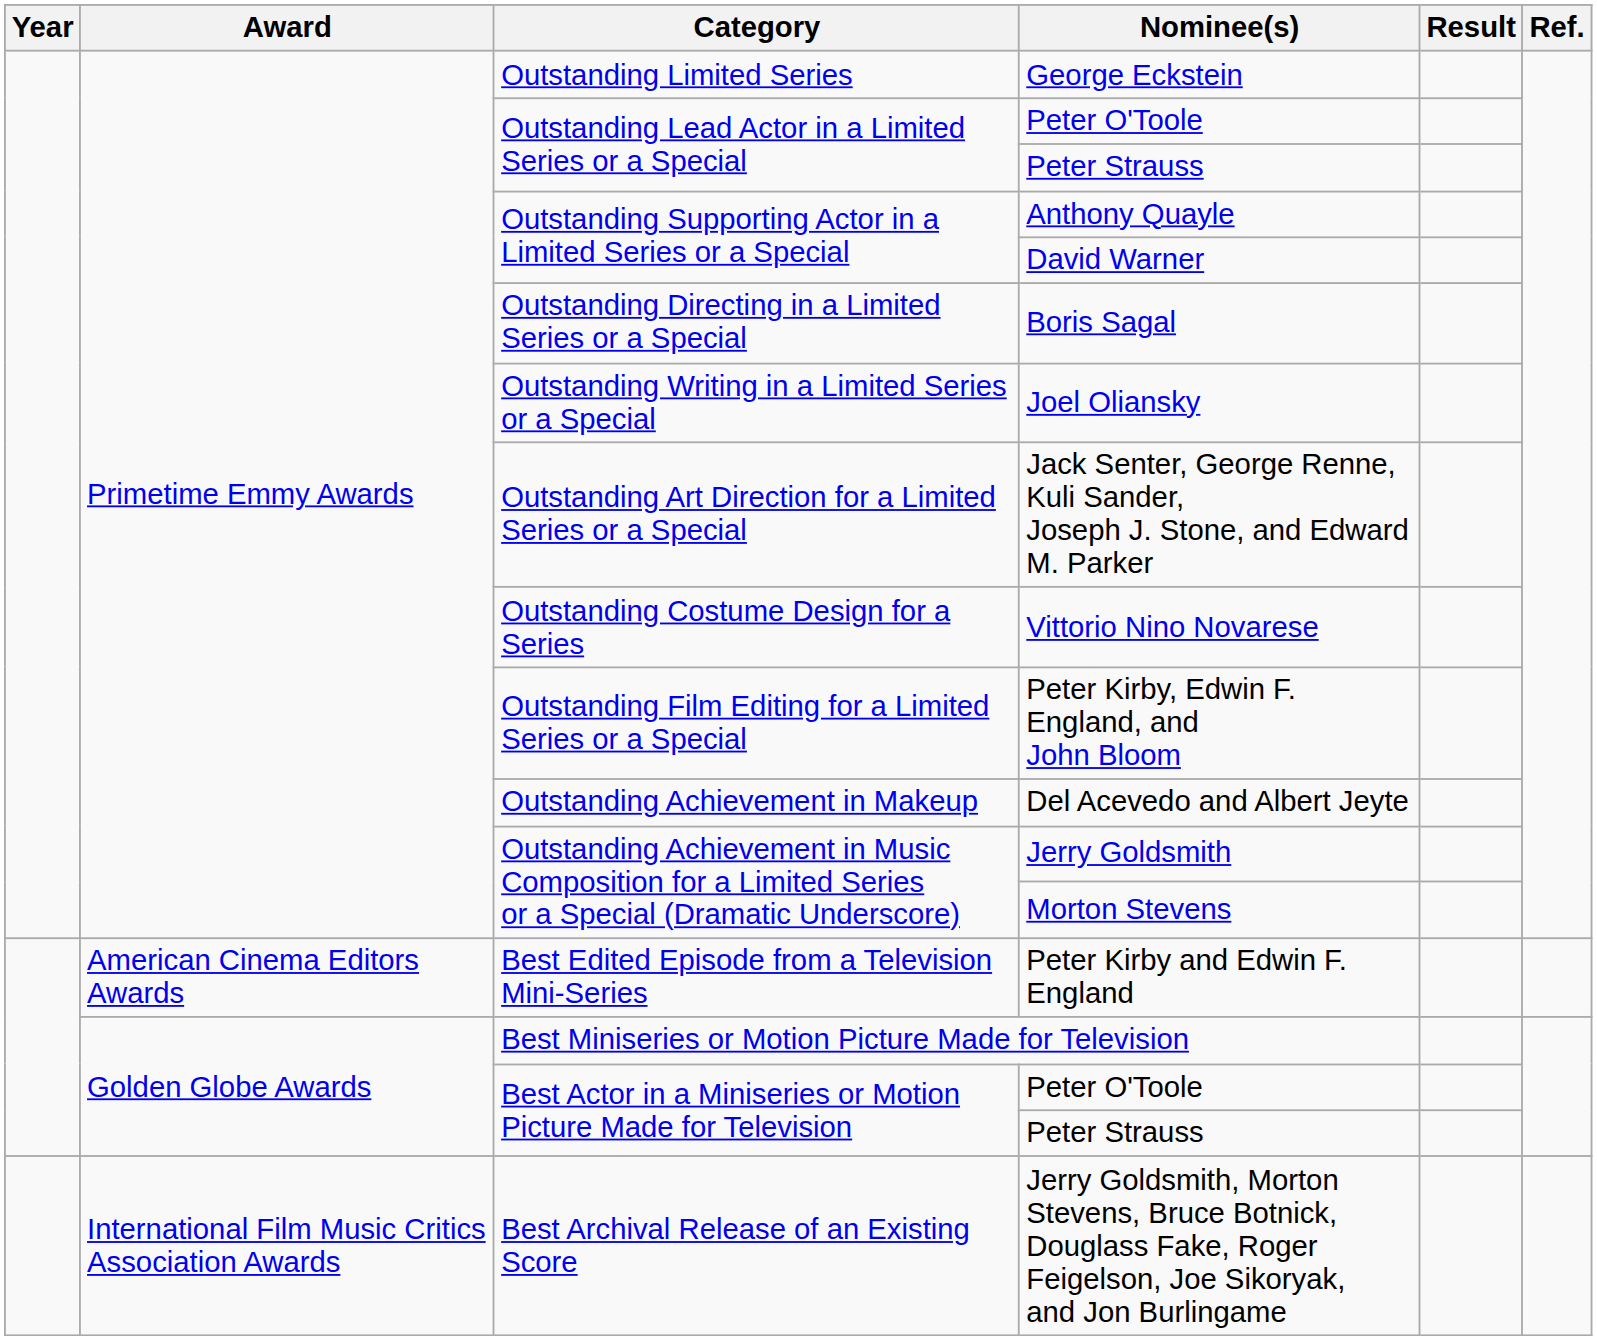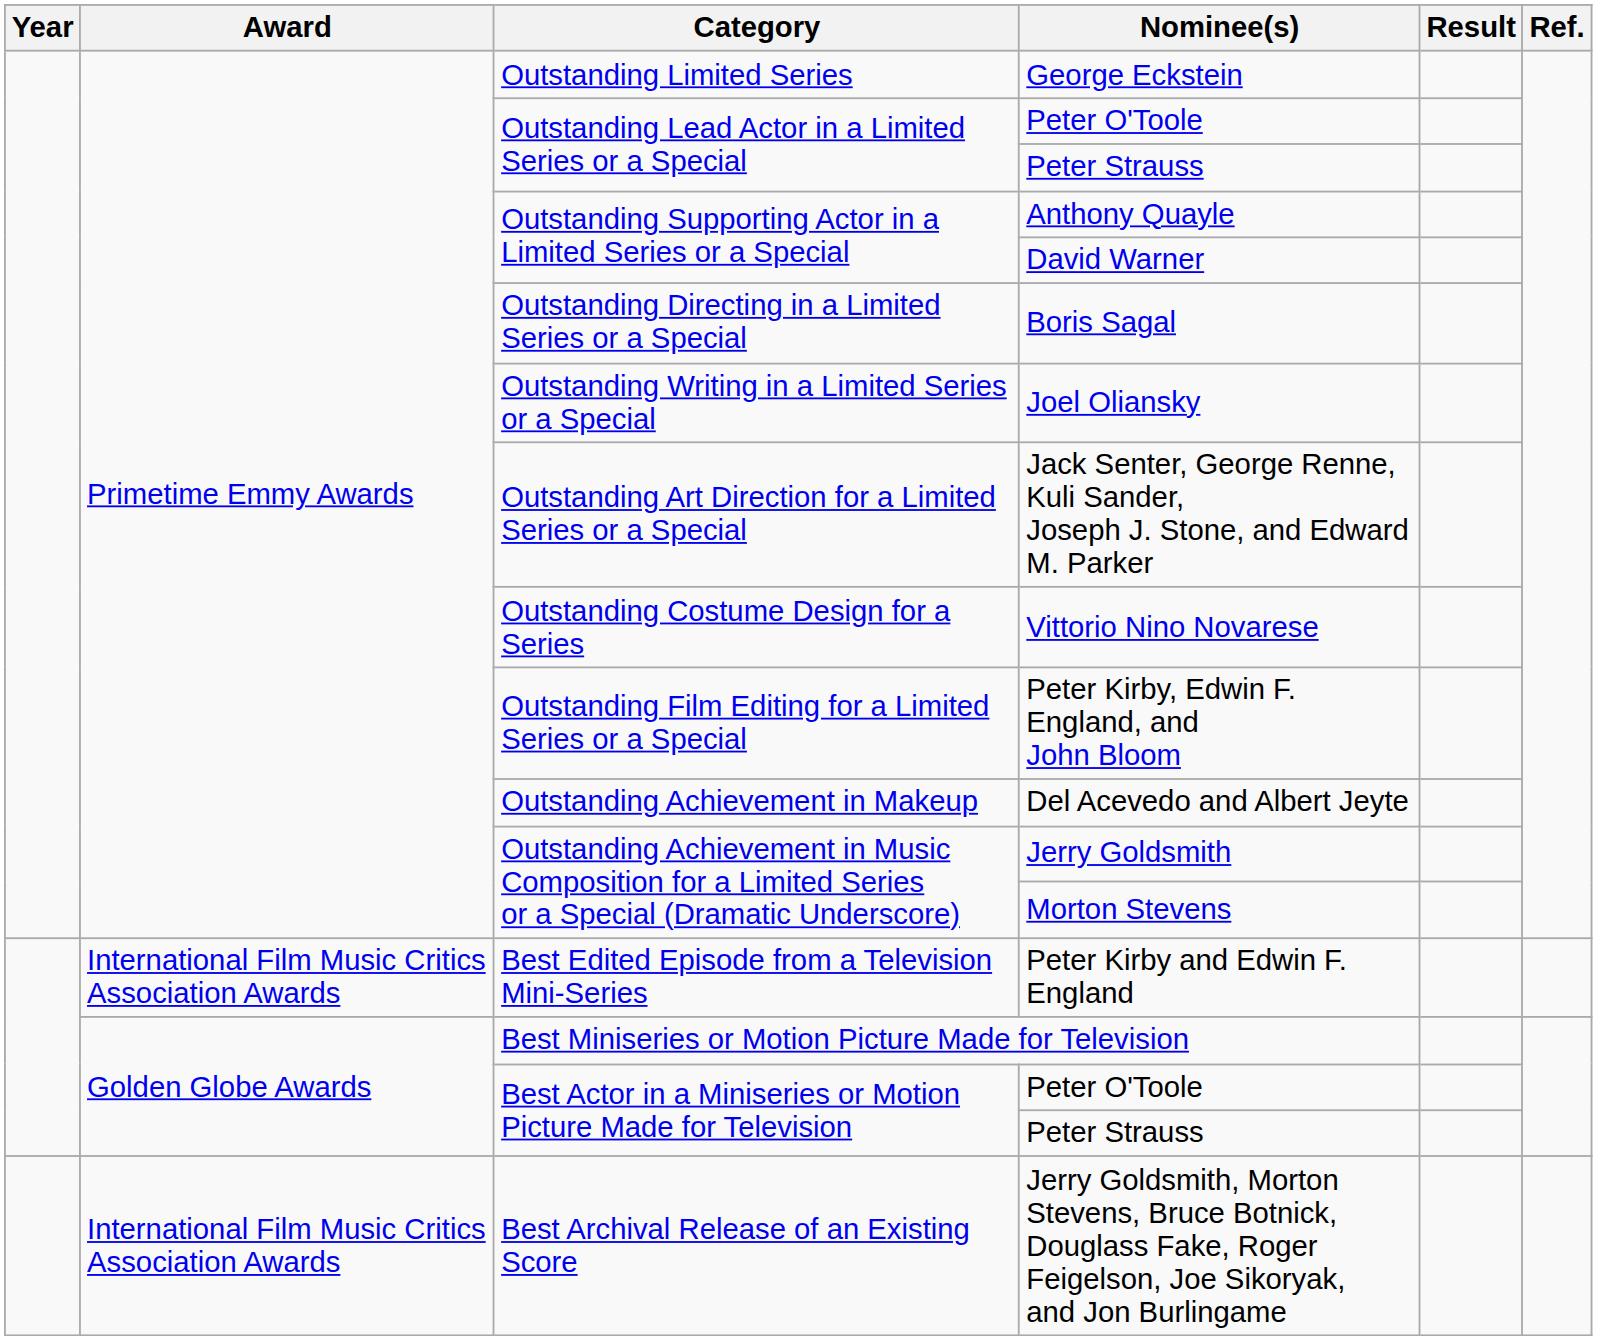(253, 977) American Cinema Editors Awards -> (286, 977) International Film Music Critics Association Awards
